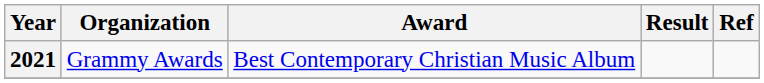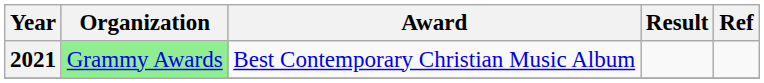(145, 59) no background -> (145, 59) lightgreen background
